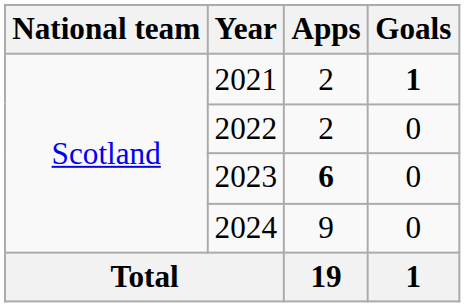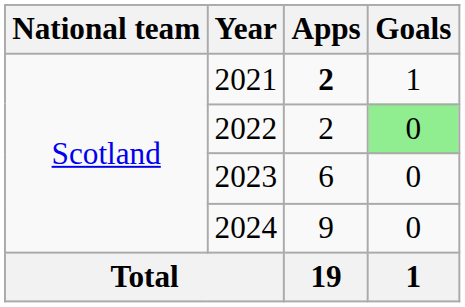(326, 78) normal -> (326, 78) bold
(413, 78) bold -> (413, 78) normal
(413, 128) no background -> (413, 128) lightgreen background
(326, 177) bold -> (326, 177) normal
